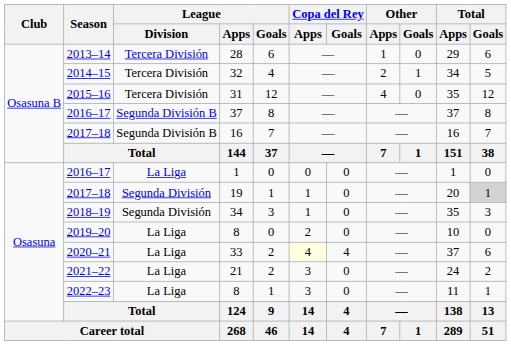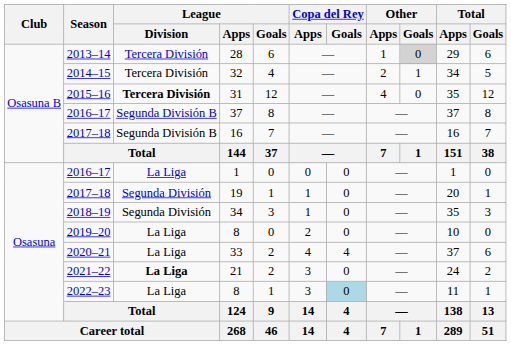(418, 53) no background -> (418, 53) lightgrey background
(166, 93) normal -> (166, 93) bold
(488, 192) lightgrey background -> (488, 192) no background
(308, 251) lightyellow background -> (308, 251) no background
(166, 271) normal -> (166, 271) bold
(346, 291) no background -> (346, 291) lightblue background
